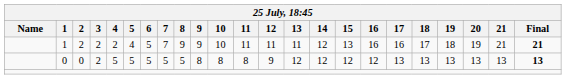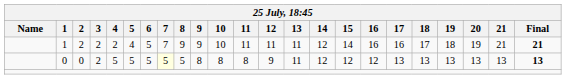(348, 45) 13 -> (348, 45) 14
(166, 61) no background -> (166, 61) lightyellow background
(297, 61) 12 -> (297, 61) 11
